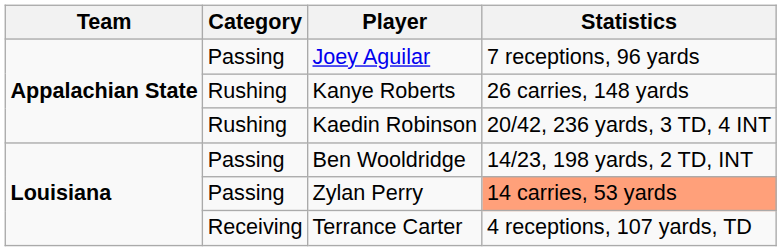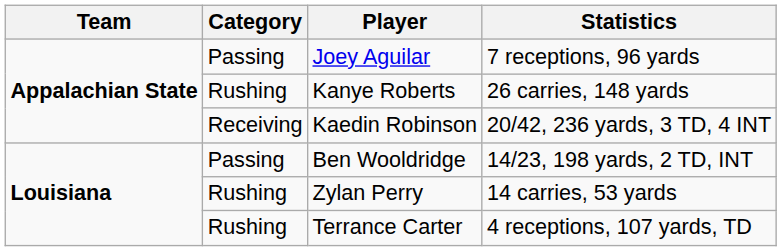(247, 124) Rushing -> (255, 124) Receiving
(246, 193) Passing -> (247, 193) Rushing
(582, 193) lightsalmon background -> (582, 193) no background
(255, 227) Receiving -> (247, 227) Rushing
